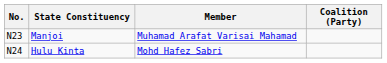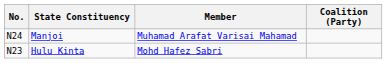(14, 36) N23 -> (14, 36) N24
(14, 51) N24 -> (14, 51) N23
